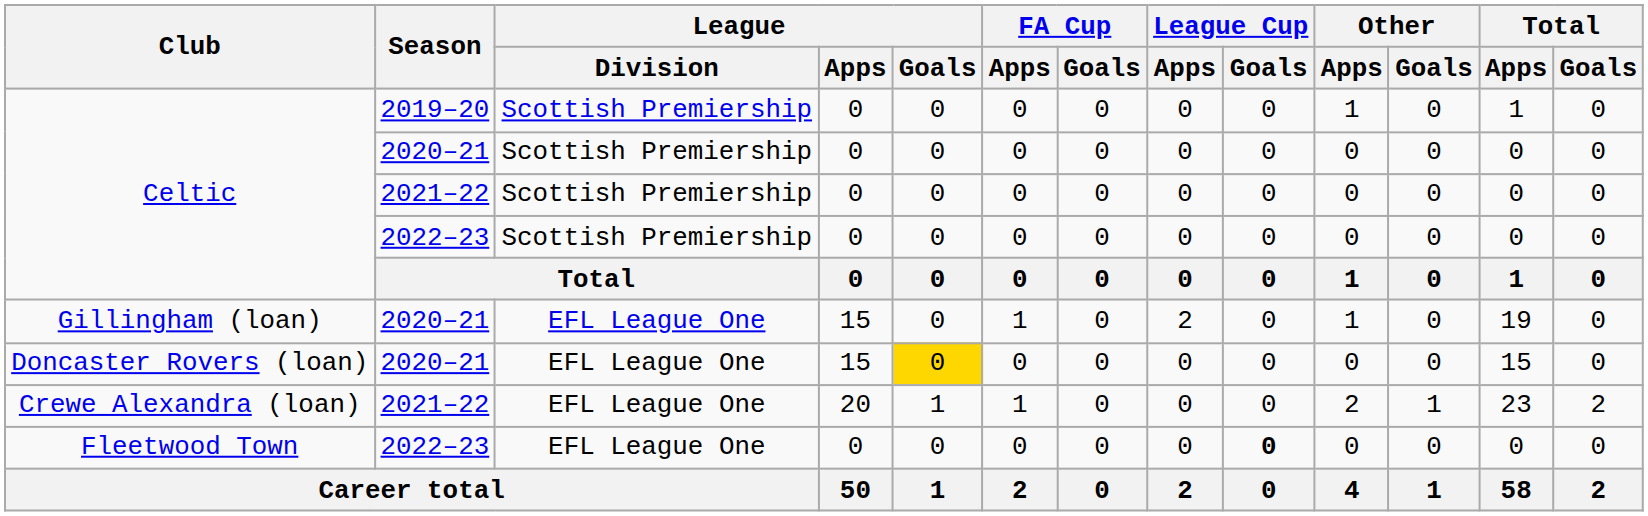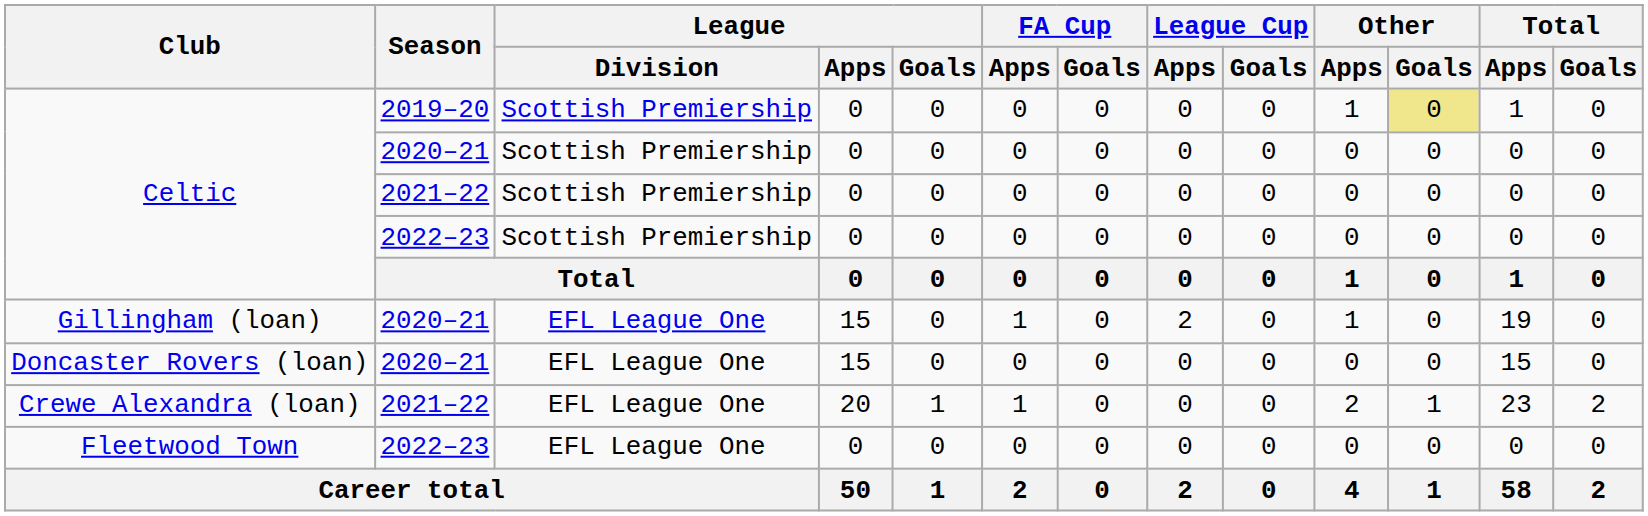(1434, 110) no background -> (1434, 110) khaki background
(938, 363) gold background -> (938, 363) no background
(1269, 448) bold -> (1269, 448) normal
